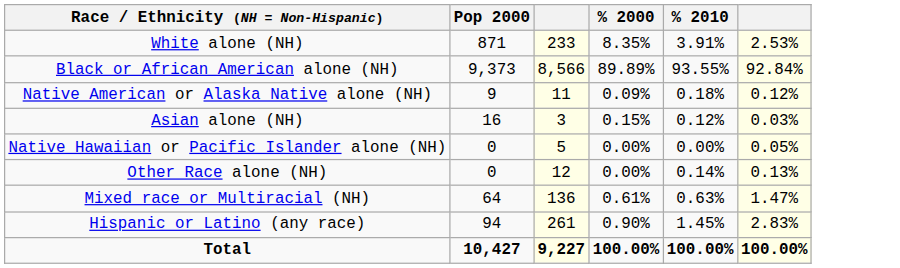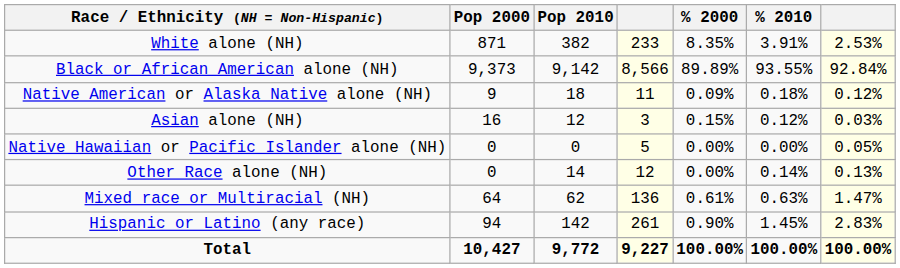+ column: (576, 18)
